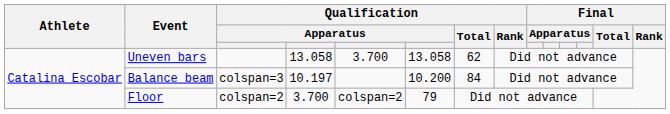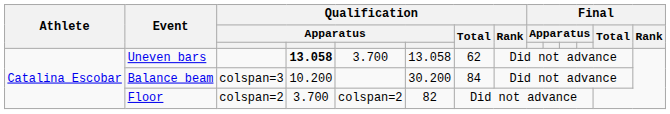(311, 58) normal -> (311, 58) bold
(311, 78) 10.197 -> (311, 78) 10.200
(430, 78) 10.200 -> (430, 78) 30.200
(430, 98) 79 -> (430, 98) 82
